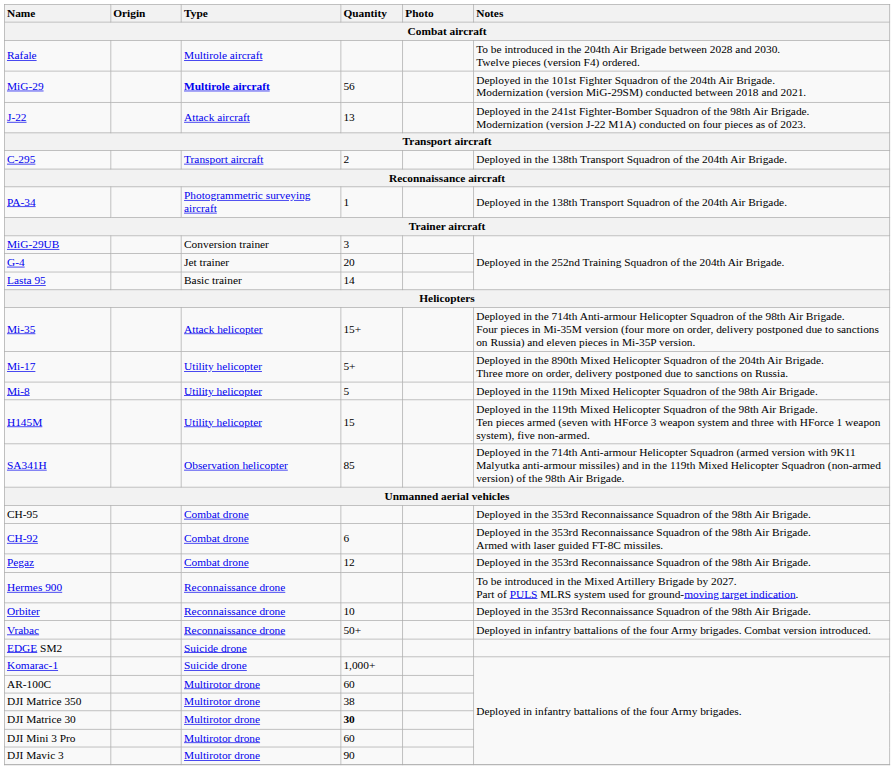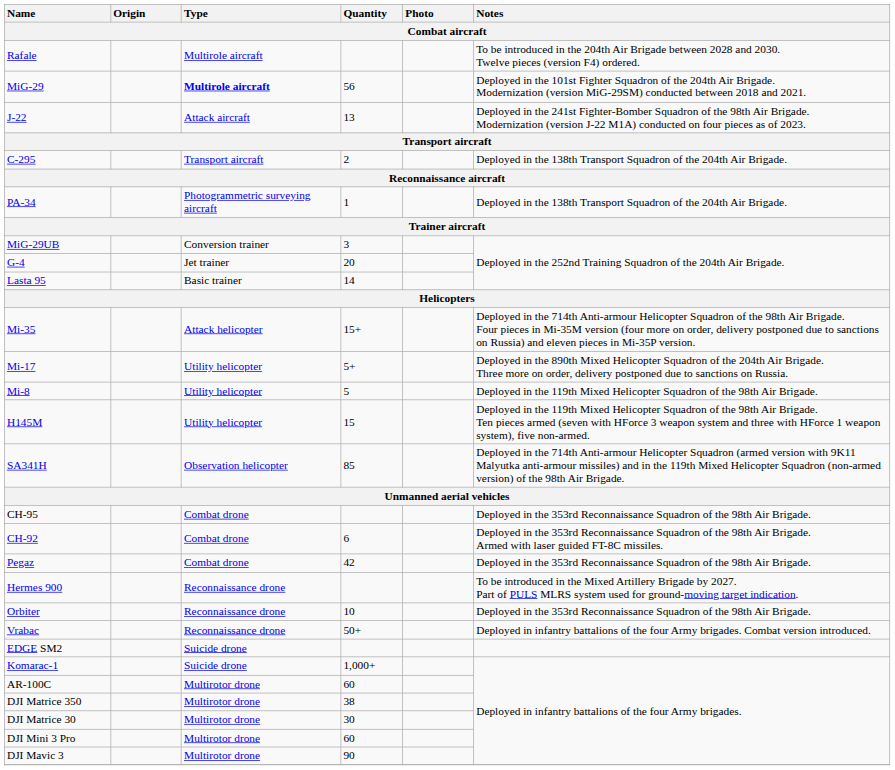(349, 563) 12 -> (349, 563) 42
(349, 720) bold -> (349, 720) normal
